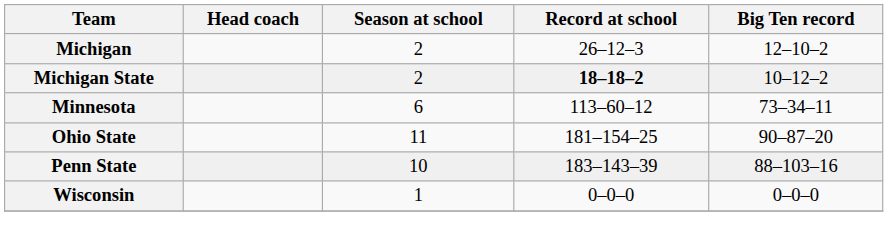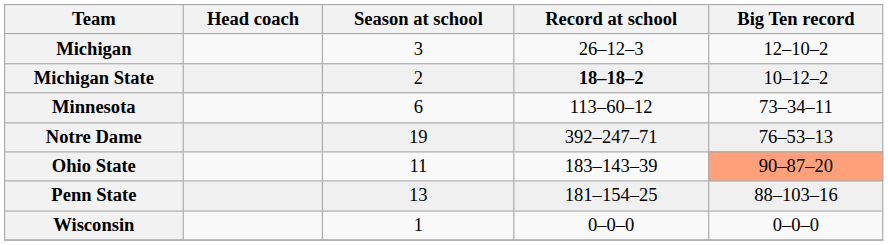(418, 48) 2 -> (418, 48) 3
+ row: (94, 136)
(611, 136) 181–154–25 -> (611, 166) 183–143–39
(796, 136) no background -> (796, 166) lightsalmon background
(418, 166) 10 -> (418, 195) 13
(611, 166) 183–143–39 -> (611, 195) 181–154–25
